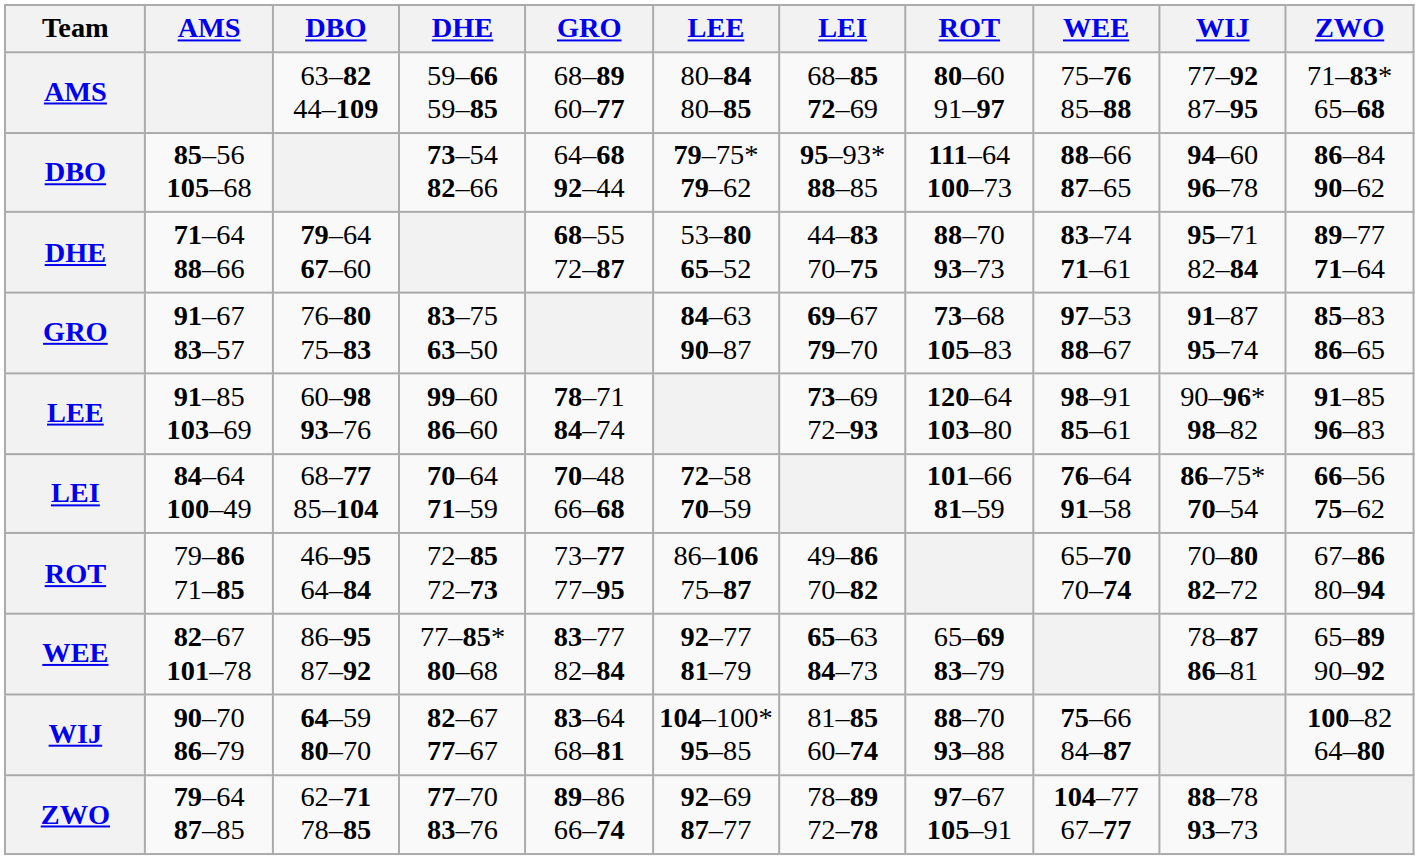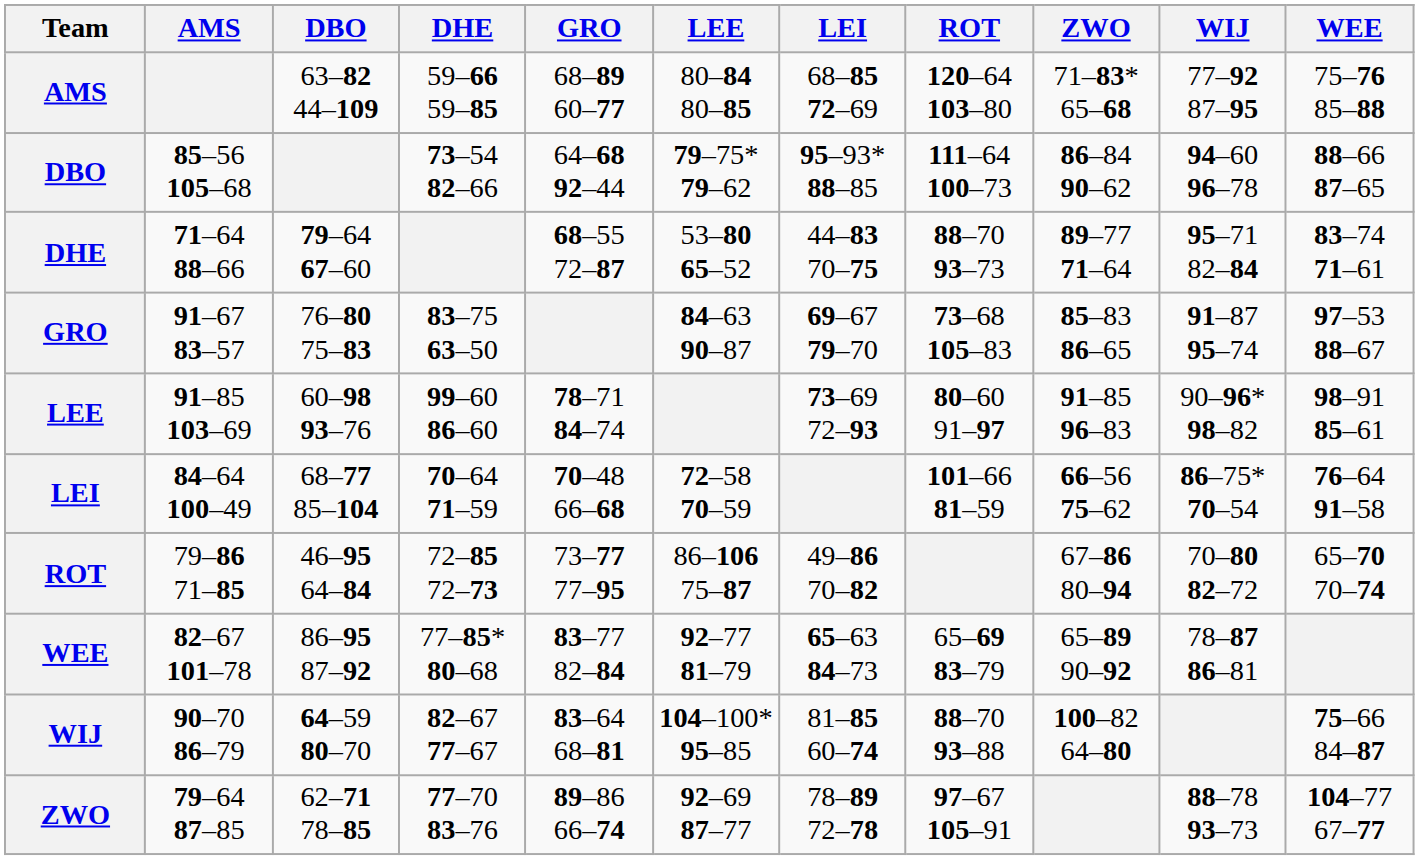columns swapped: (1096, 28) <-> (1350, 28)
(969, 91) 80–60 91–97 -> (969, 91) 120–64 103–80
(969, 412) 120–64 103–80 -> (969, 412) 80–60 91–97
